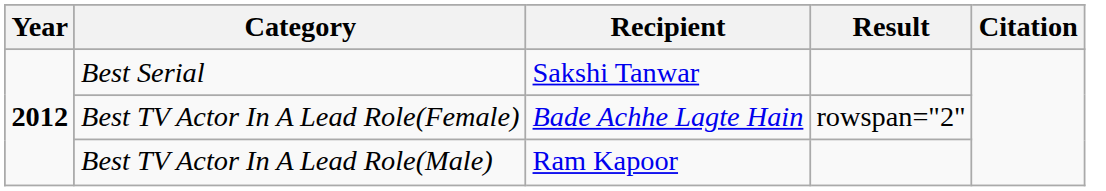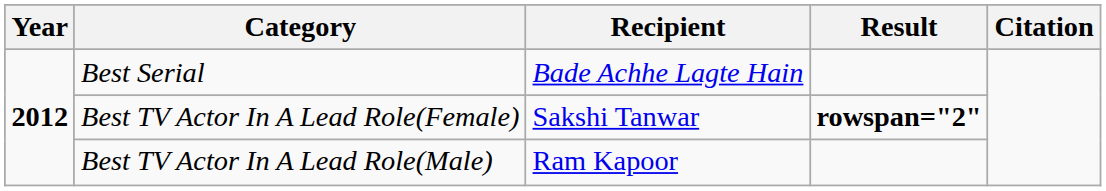(616, 71) Sakshi Tanwar -> (668, 71) Bade Achhe Lagte Hain
(668, 116) Bade Achhe Lagte Hain -> (616, 116) Sakshi Tanwar
(891, 116) normal -> (899, 116) bold
